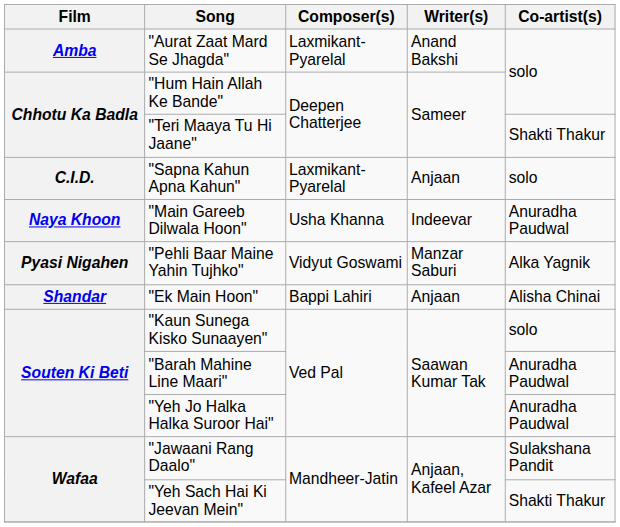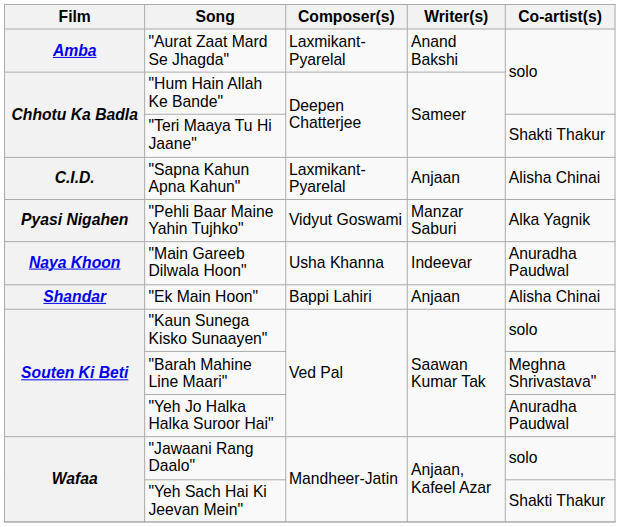(523, 178) solo -> (554, 178) Alisha Chinai
rows swapped: (197, 220) <-> (211, 263)
(543, 373) Anuradha Paudwal -> (552, 373) Meghna Shrivastava"
(550, 458) Sulakshana Pandit -> (523, 458) solo
